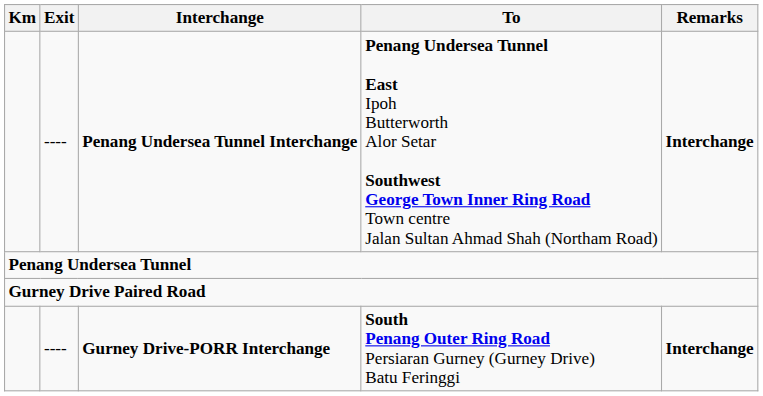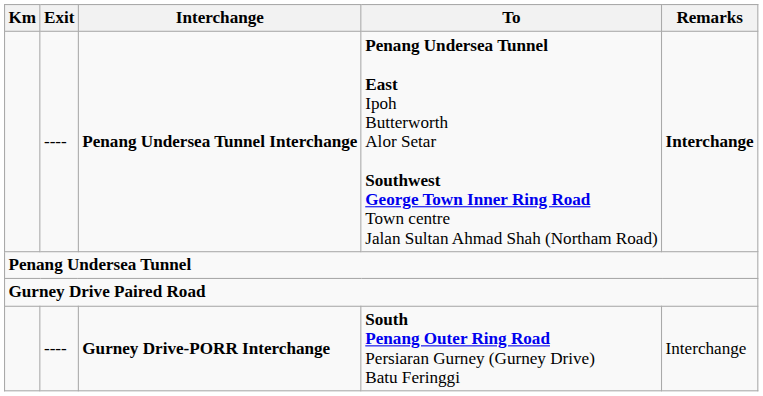(710, 348) bold -> (706, 348) normal
